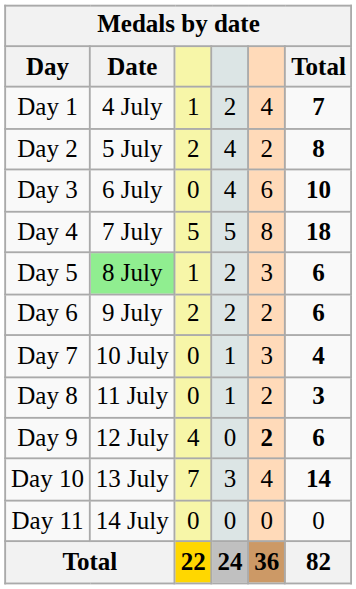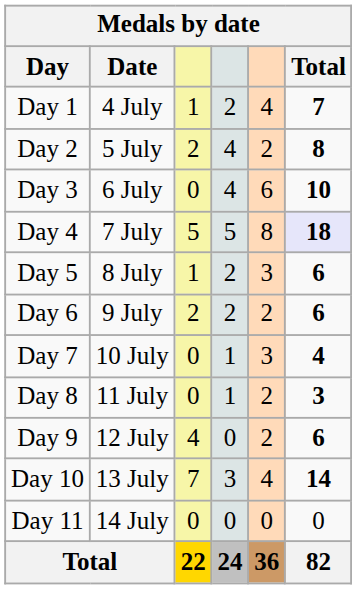(319, 231) no background -> (319, 231) lavender background
(132, 272) lightgreen background -> (132, 272) no background
(267, 438) bold -> (267, 438) normal
